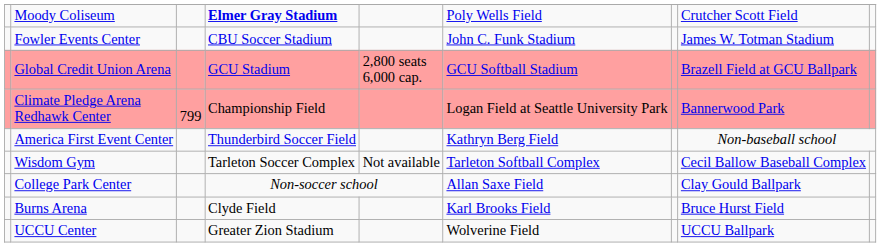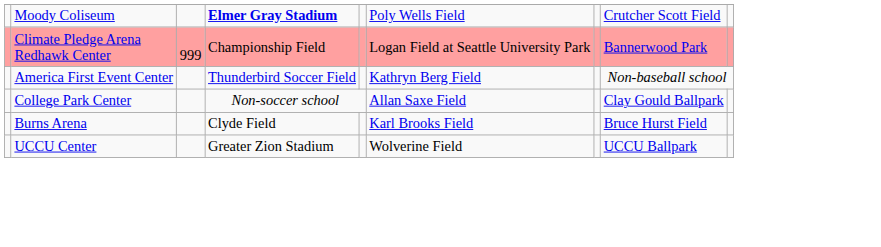- row: (77, 38)
- row: (93, 69)
(191, 116) 799 -> (191, 54) 999
- row: (55, 162)
